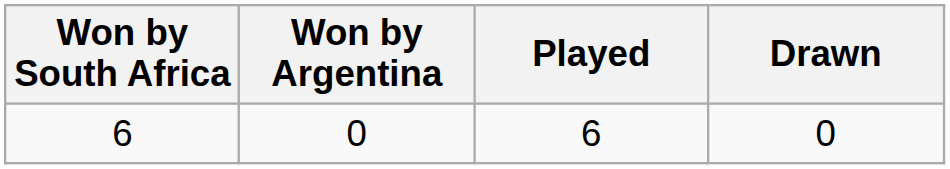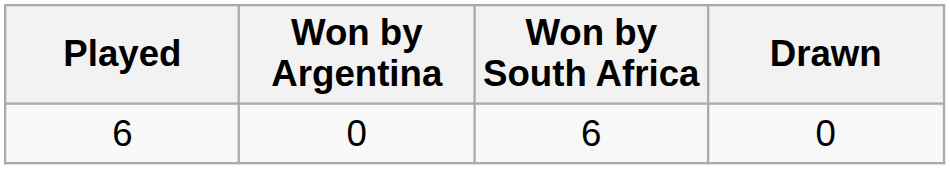columns swapped: (591, 54) <-> (122, 54)
